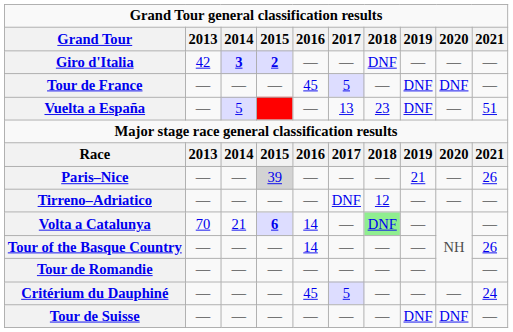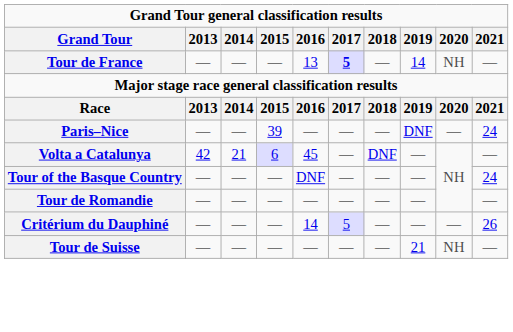- row: (95, 62)
(311, 85) 45 -> (311, 62) 13
(346, 85) normal -> (346, 62) bold
(418, 85) DNF -> (418, 62) 14
(454, 85) DNF -> (454, 62) NH
- row: (95, 108)
(275, 177) lightgrey background -> (275, 131) no background
(418, 177) 21 -> (418, 131) DNF
(490, 177) 26 -> (490, 131) 24
- row: (95, 200)
(203, 223) 70 -> (203, 154) 42
(275, 223) bold -> (275, 154) normal
(311, 223) 14 -> (311, 154) 45
(382, 223) lightgreen background -> (382, 154) no background
(311, 246) 14 -> (311, 177) DNF
(490, 246) 26 -> (490, 177) 24
(311, 293) 45 -> (311, 223) 14
(490, 293) 24 -> (490, 223) 26
(418, 316) DNF -> (418, 246) 21
(454, 316) DNF -> (454, 246) NH
